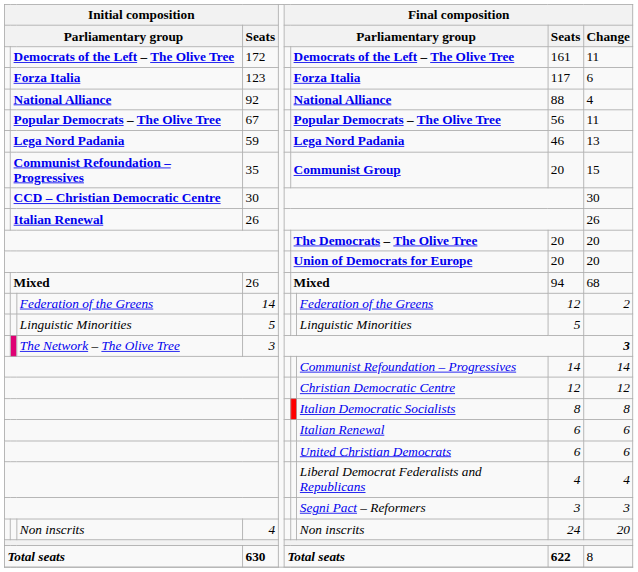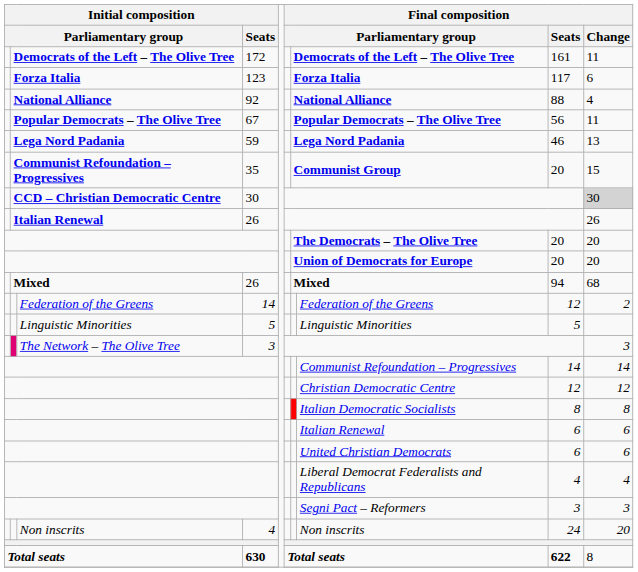(593, 198) no background -> (593, 198) lightgrey background
(627, 345) bold -> (627, 345) normal
